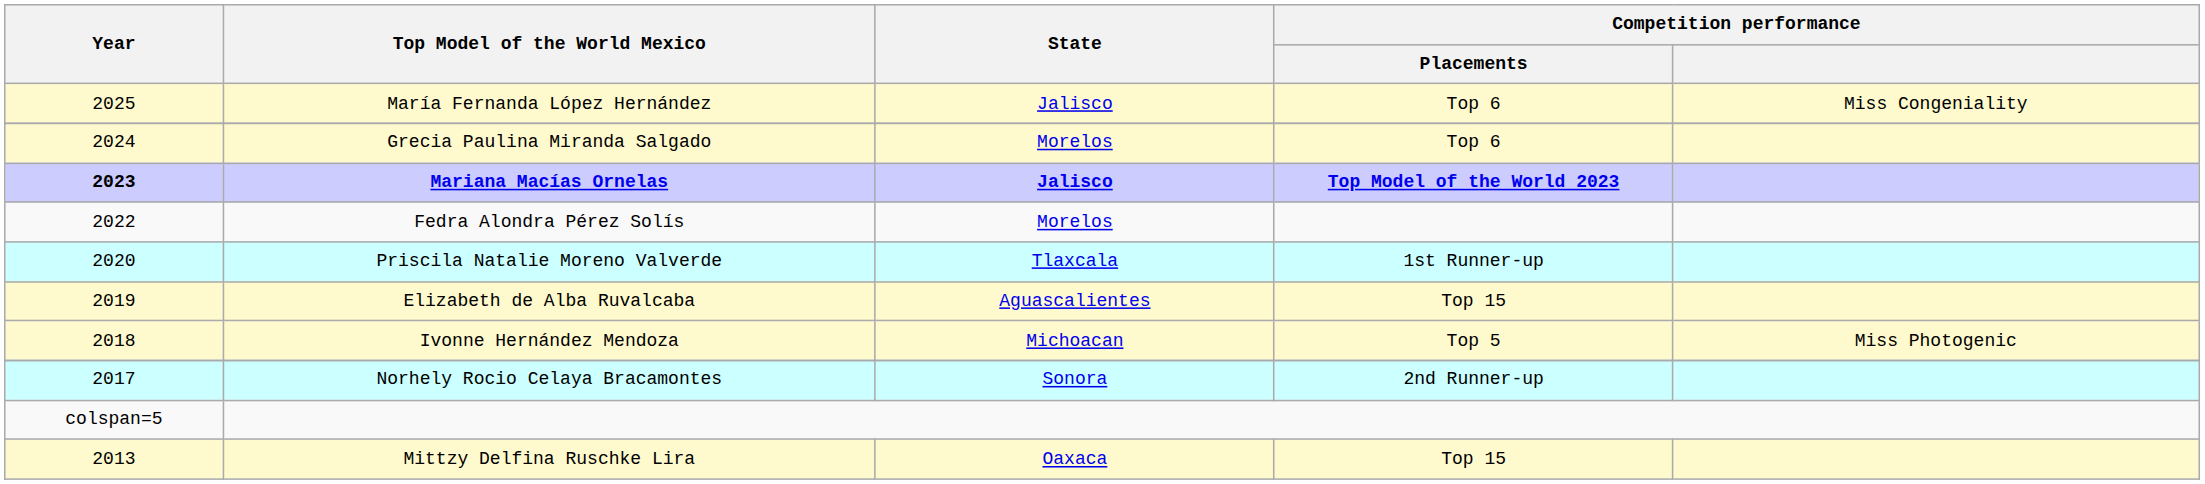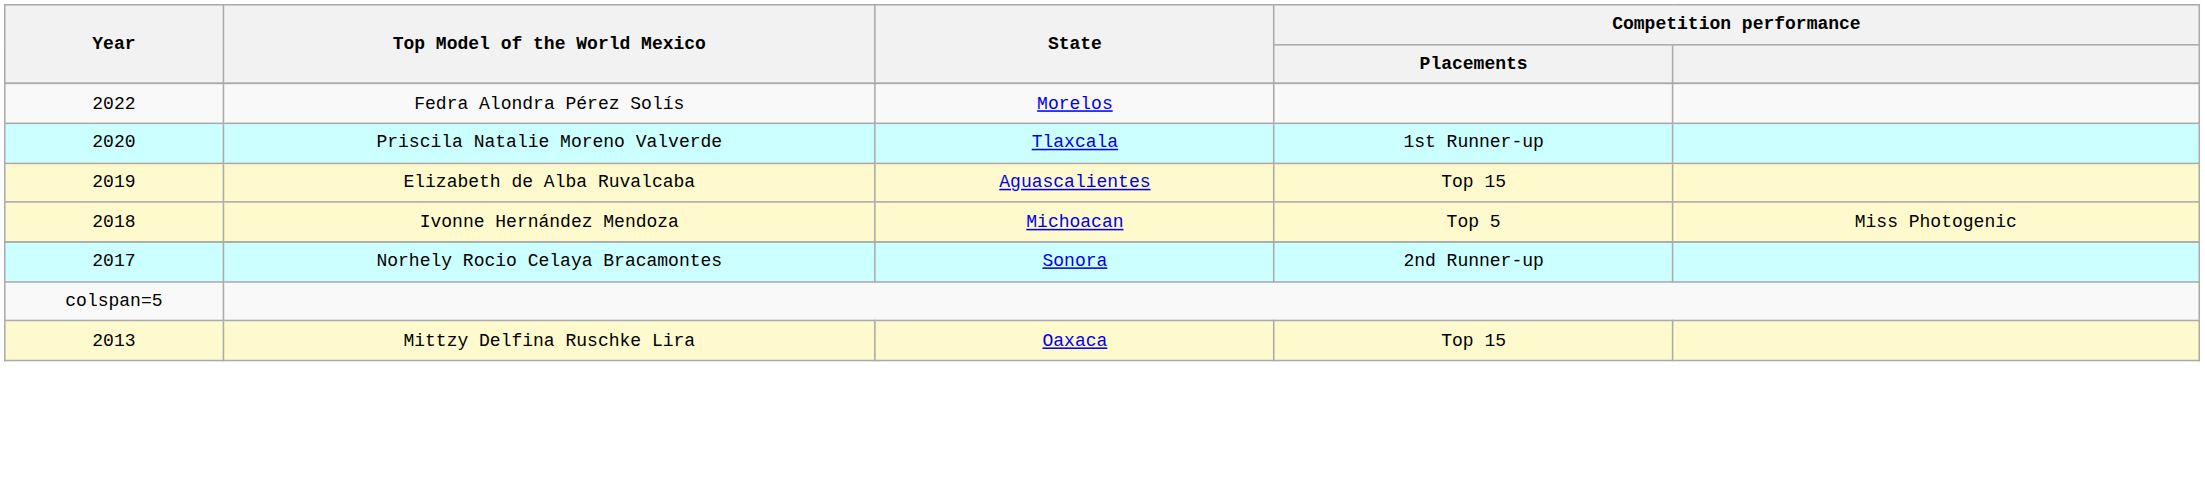- row: (114, 103)
- row: (114, 143)
- row: (114, 182)
